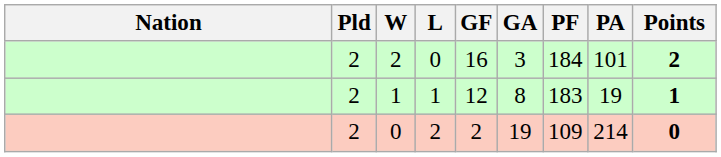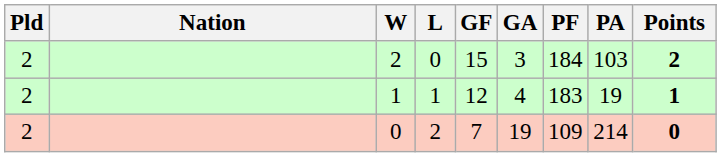columns swapped: (168, 22) <-> (354, 22)
(476, 59) 16 -> (476, 59) 15
(610, 59) 101 -> (610, 59) 103
(520, 95) 8 -> (520, 95) 4
(476, 132) 2 -> (476, 132) 7
